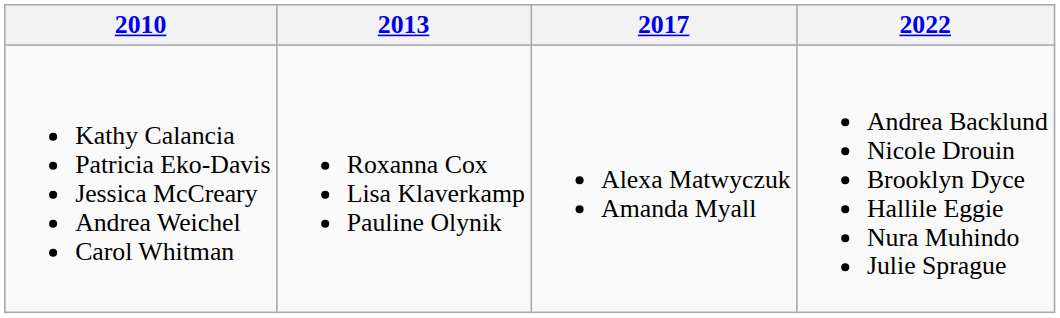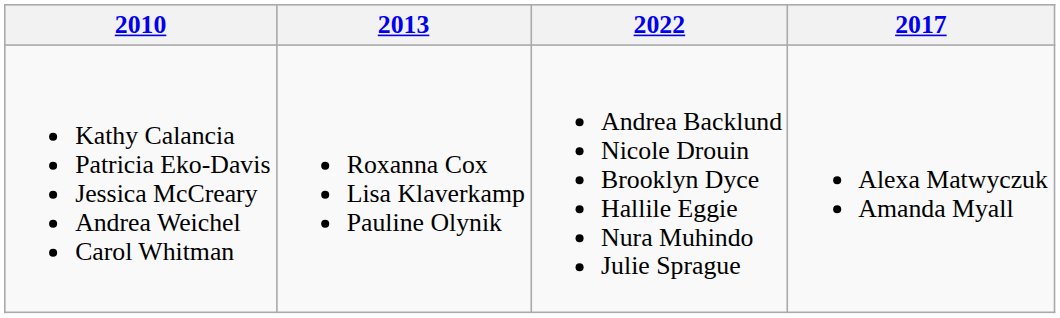columns swapped: (664, 24) <-> (925, 24)
